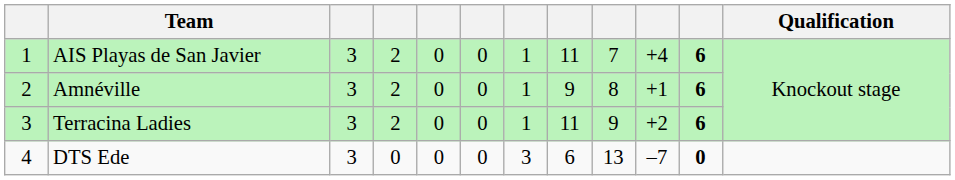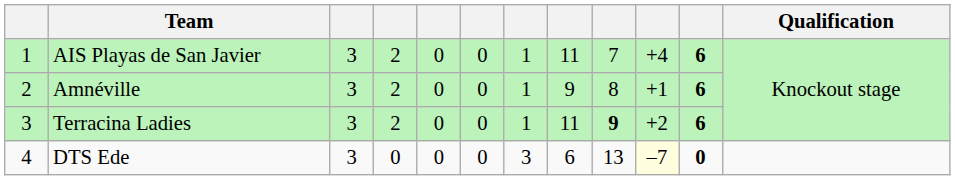(613, 123) normal -> (613, 123) bold
(657, 158) no background -> (657, 158) lightyellow background
